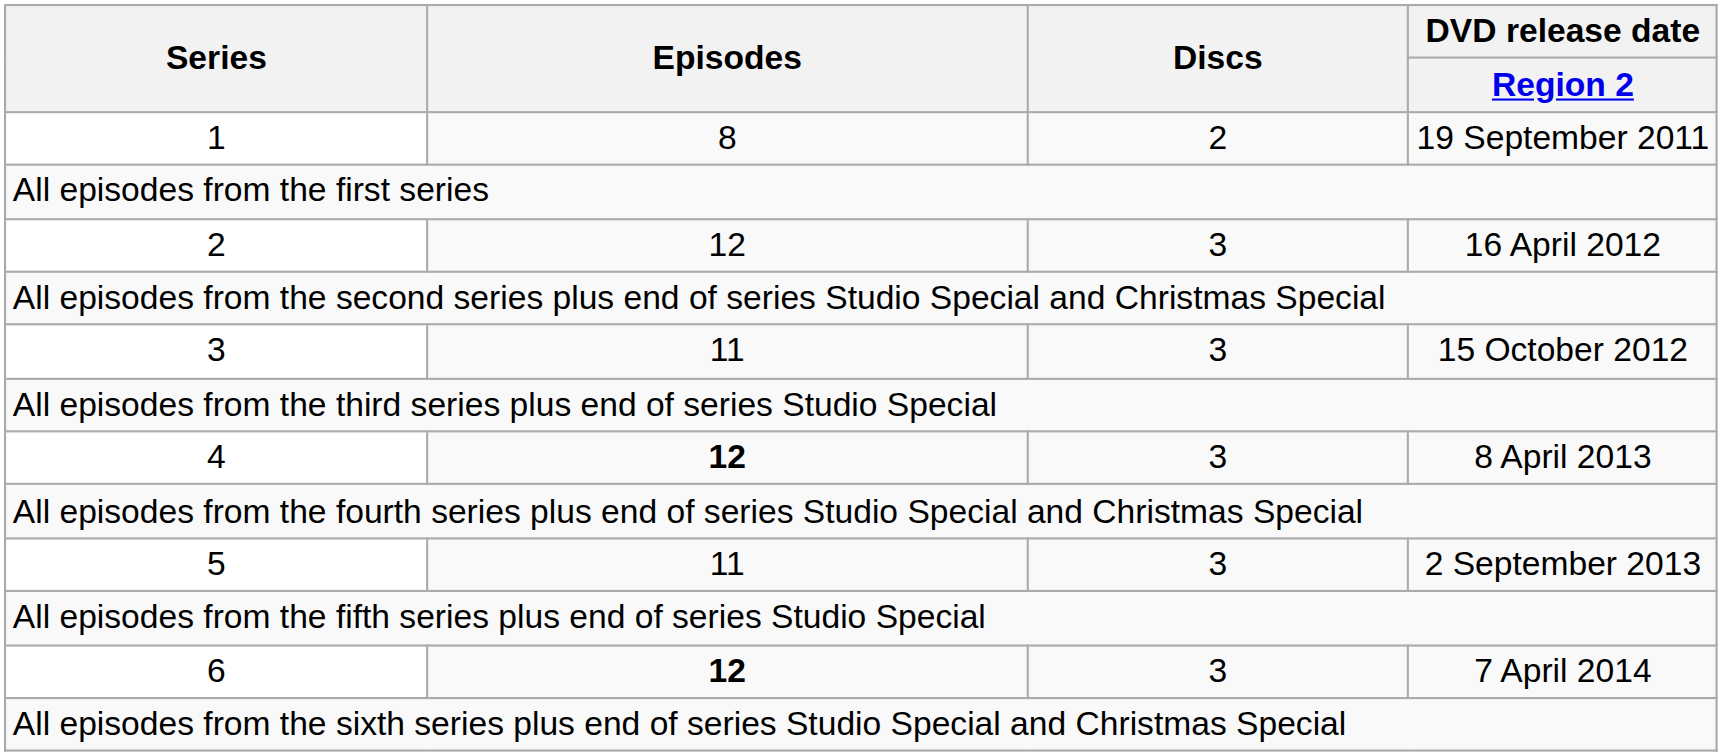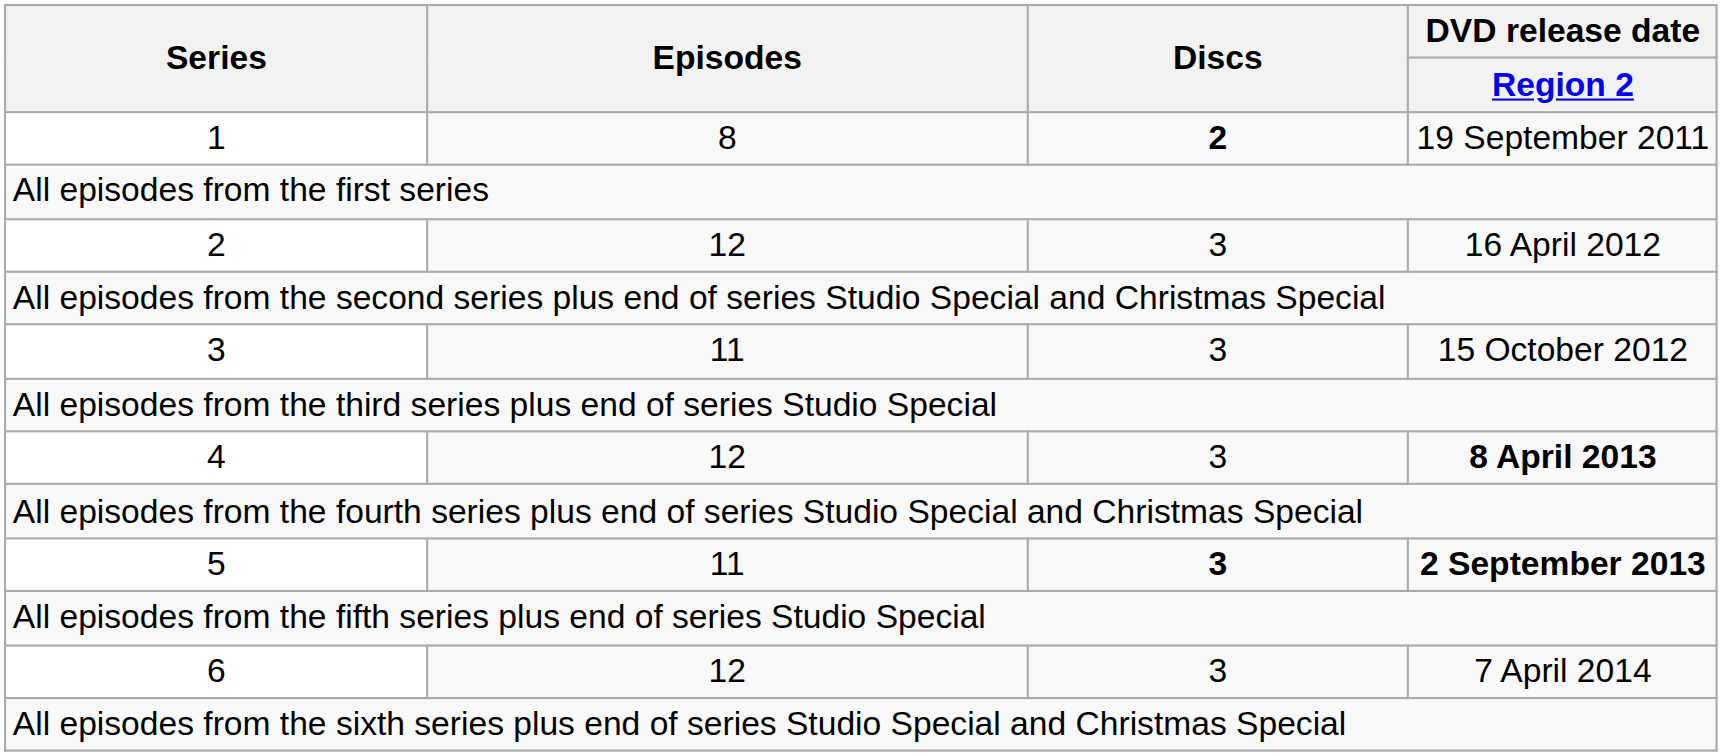(1218, 137) normal -> (1218, 137) bold
(727, 457) bold -> (727, 457) normal
(1563, 457) normal -> (1563, 457) bold
(1218, 564) normal -> (1218, 564) bold
(1563, 564) normal -> (1563, 564) bold
(727, 670) bold -> (727, 670) normal
